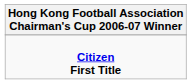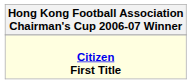(96, 63) no background -> (96, 63) lightyellow background
